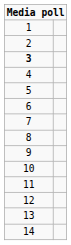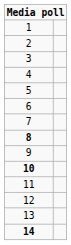(29, 59) bold -> (29, 59) normal
(29, 138) normal -> (29, 138) bold
(29, 169) normal -> (29, 169) bold
(29, 232) normal -> (29, 232) bold
